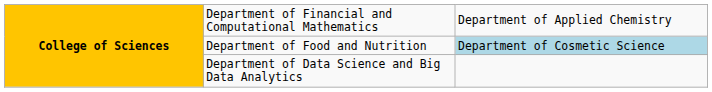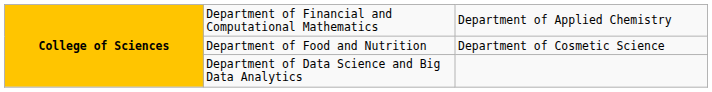(561, 46) lightblue background -> (561, 46) no background
